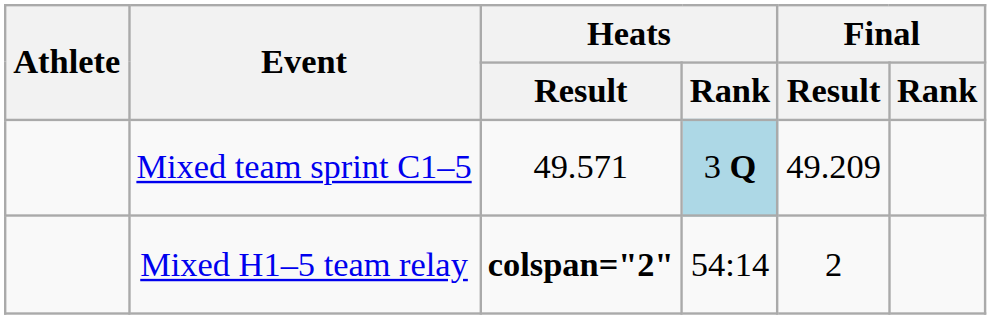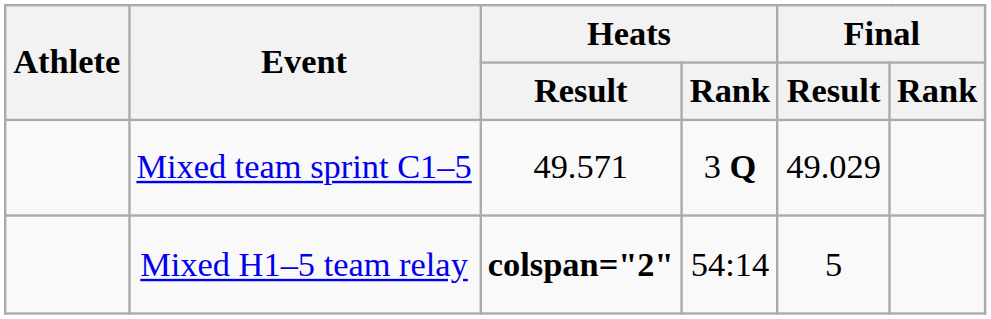(730, 167) lightblue background -> (730, 167) no background
(834, 167) 49.209 -> (834, 167) 49.029
(834, 264) 2 -> (834, 264) 5
